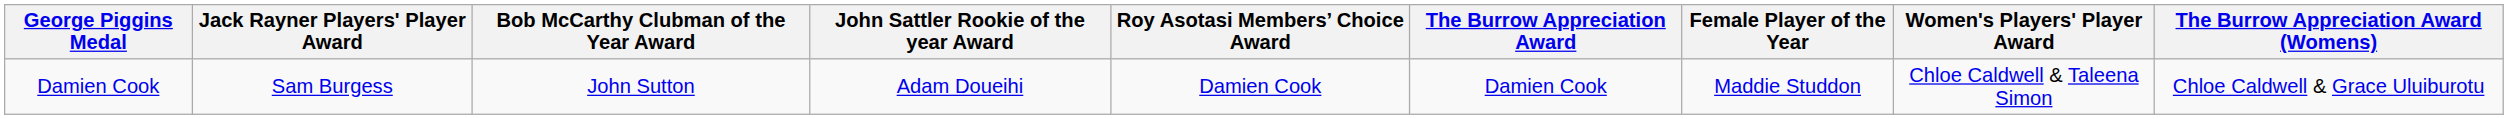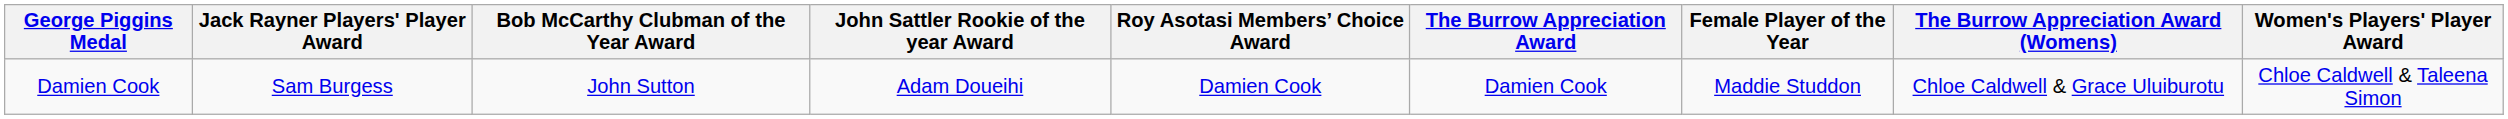columns swapped: (2329, 31) <-> (2024, 31)
